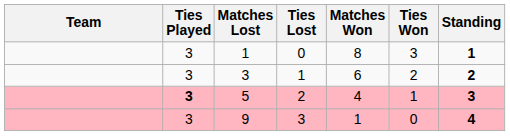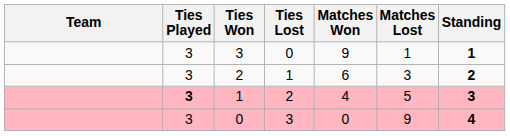columns swapped: (414, 23) <-> (245, 23)
(358, 53) 8 -> (345, 53) 9
(358, 119) 1 -> (345, 119) 0
